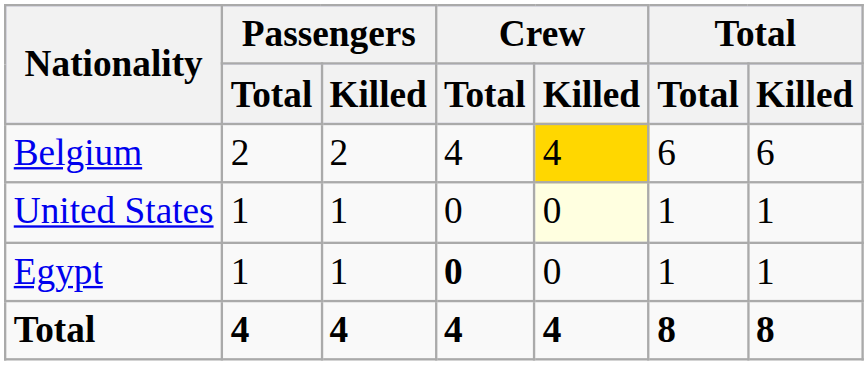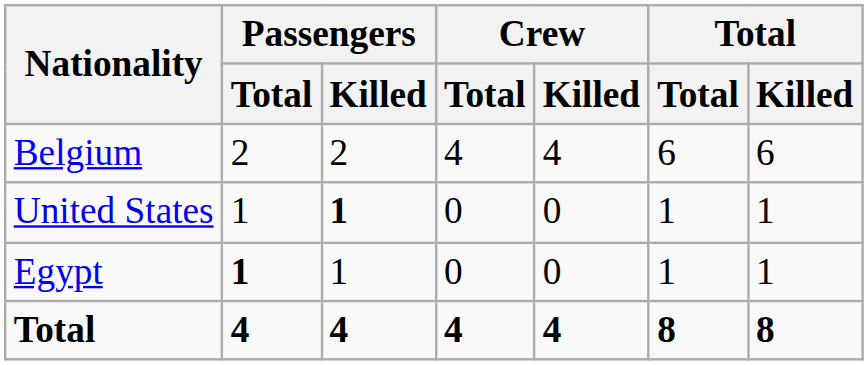(552, 152) gold background -> (552, 152) no background
(339, 211) normal -> (339, 211) bold
(552, 211) lightyellow background -> (552, 211) no background
(240, 270) normal -> (240, 270) bold
(453, 270) bold -> (453, 270) normal
